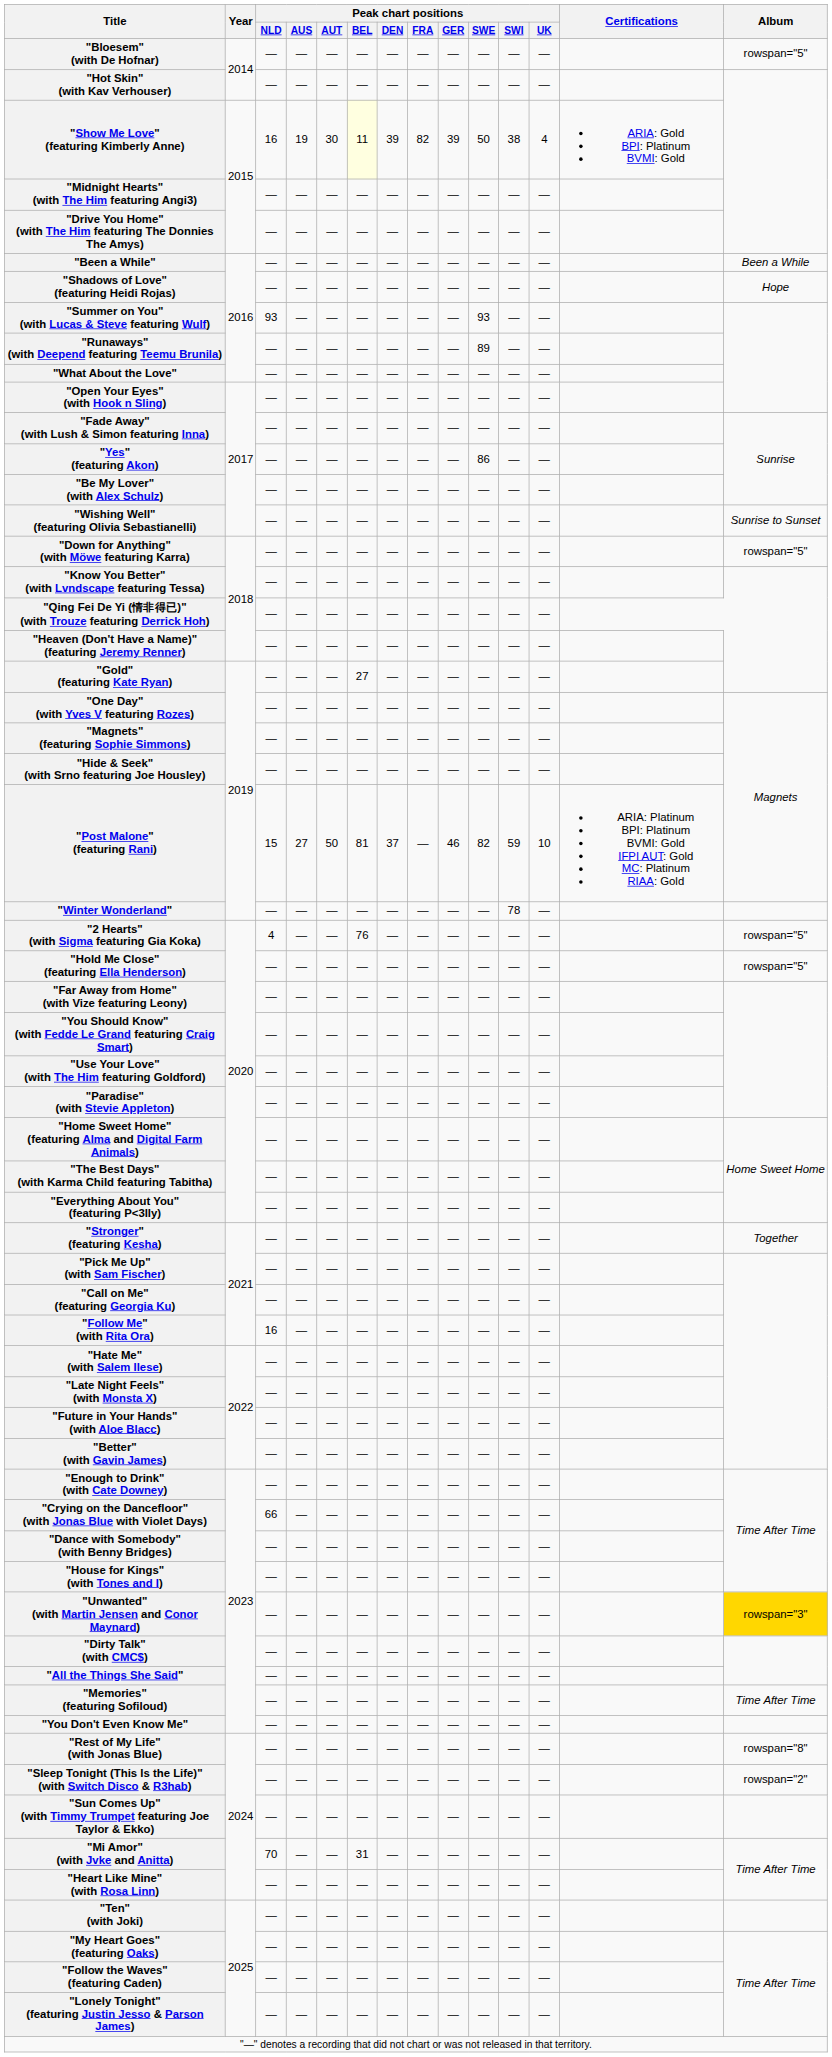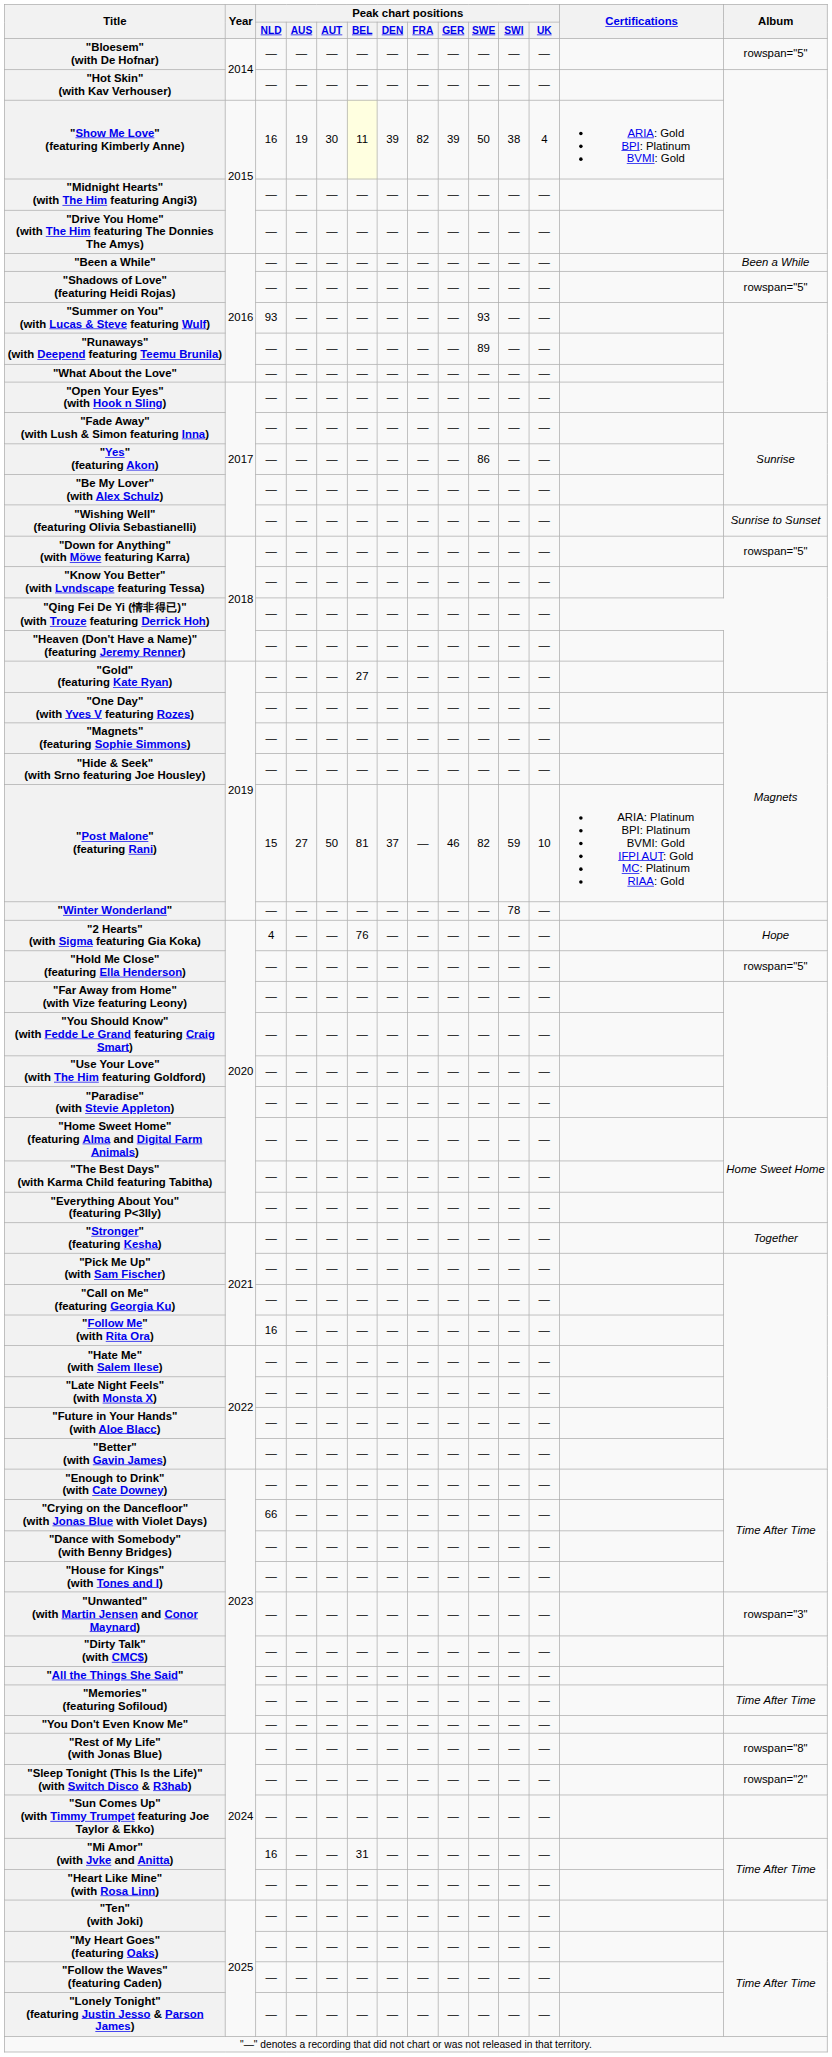(776, 287) Hope -> (776, 287) rowspan="5"
(776, 935) rowspan="5" -> (776, 935) Hope
(776, 1614) gold background -> (776, 1614) no background
(271, 1854) 70 -> (271, 1854) 16
